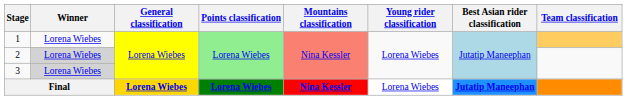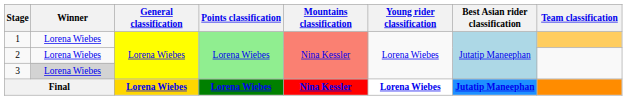(73, 55) lightgrey background -> (73, 55) no background
(410, 87) normal -> (410, 87) bold
